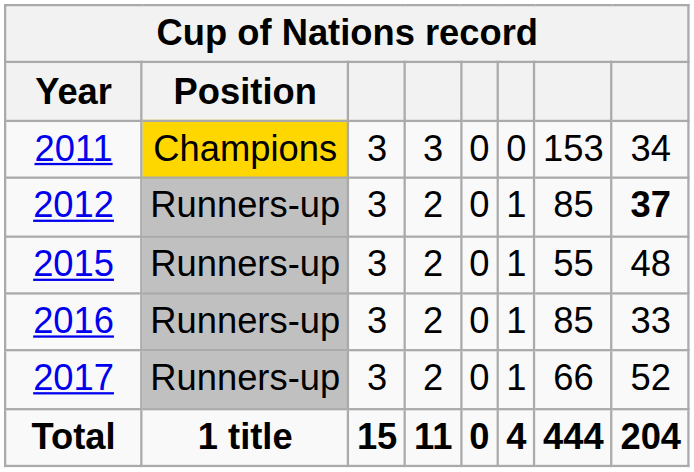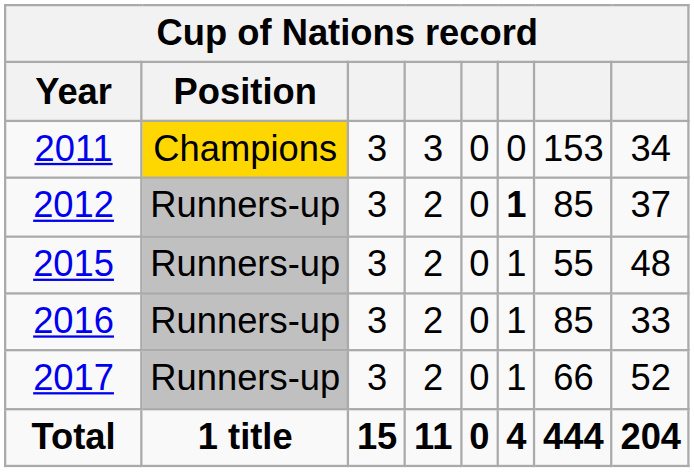(516, 206) normal -> (516, 206) bold
(651, 206) bold -> (651, 206) normal
